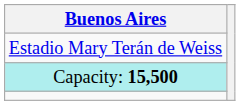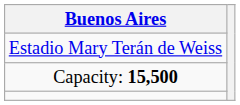(115, 76) paleturquoise background -> (115, 76) no background
